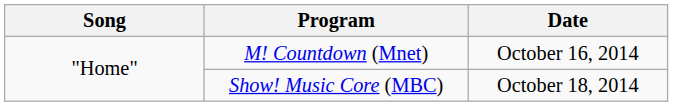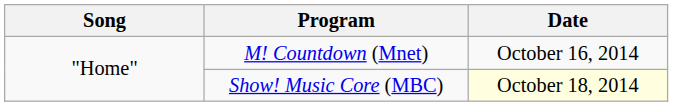(568, 85) no background -> (568, 85) lightyellow background
